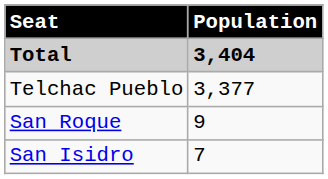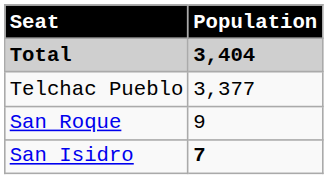(199, 156) normal -> (199, 156) bold
